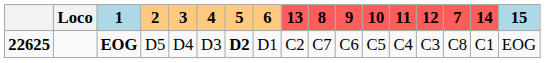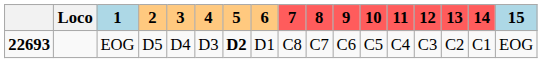columns swapped: (457, 17) <-> (295, 17)
(29, 44) 22625 -> (29, 44) 22693
(119, 44) bold -> (118, 44) normal
